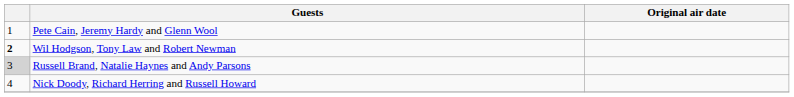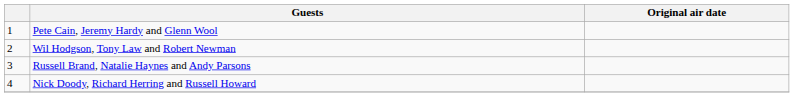(10, 48) bold -> (10, 48) normal
(10, 65) lightgrey background -> (10, 65) no background
